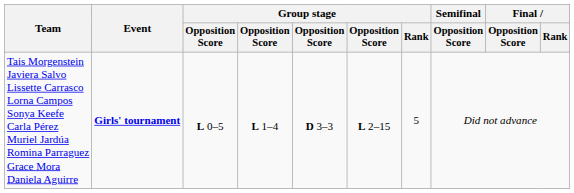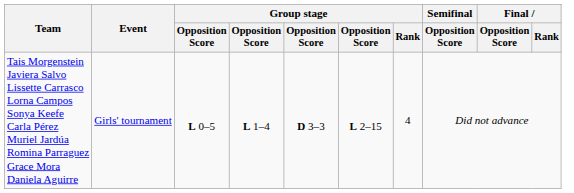(137, 120) bold -> (133, 120) normal
(416, 120) 5 -> (408, 120) 4
